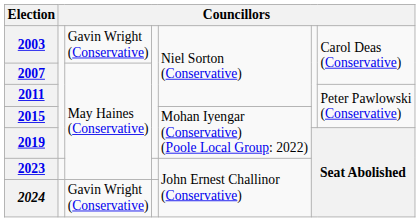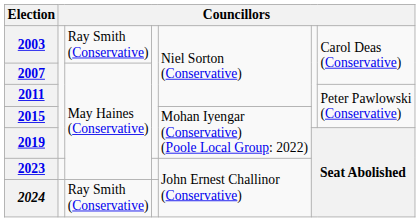(108, 44) Gavin Wright (Conservative) -> (108, 44) Ray Smith (Conservative)
(108, 198) Gavin Wright (Conservative) -> (108, 198) Ray Smith (Conservative)
